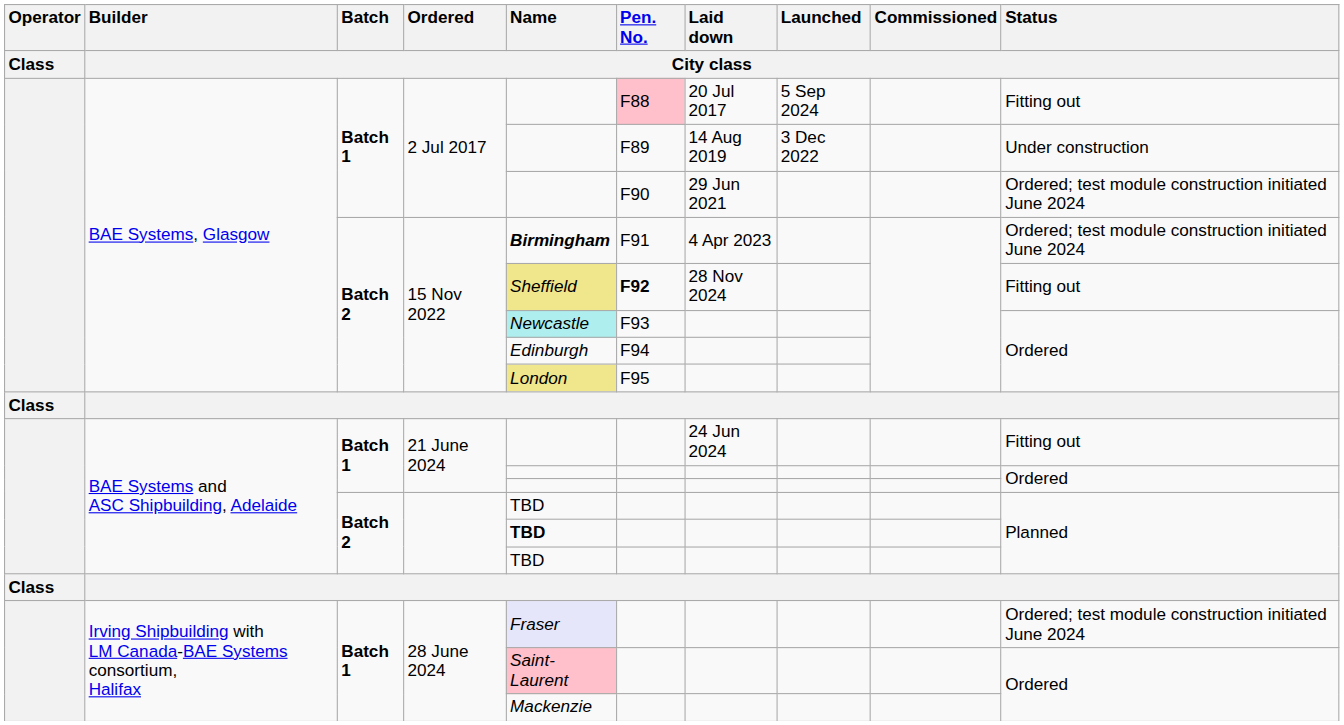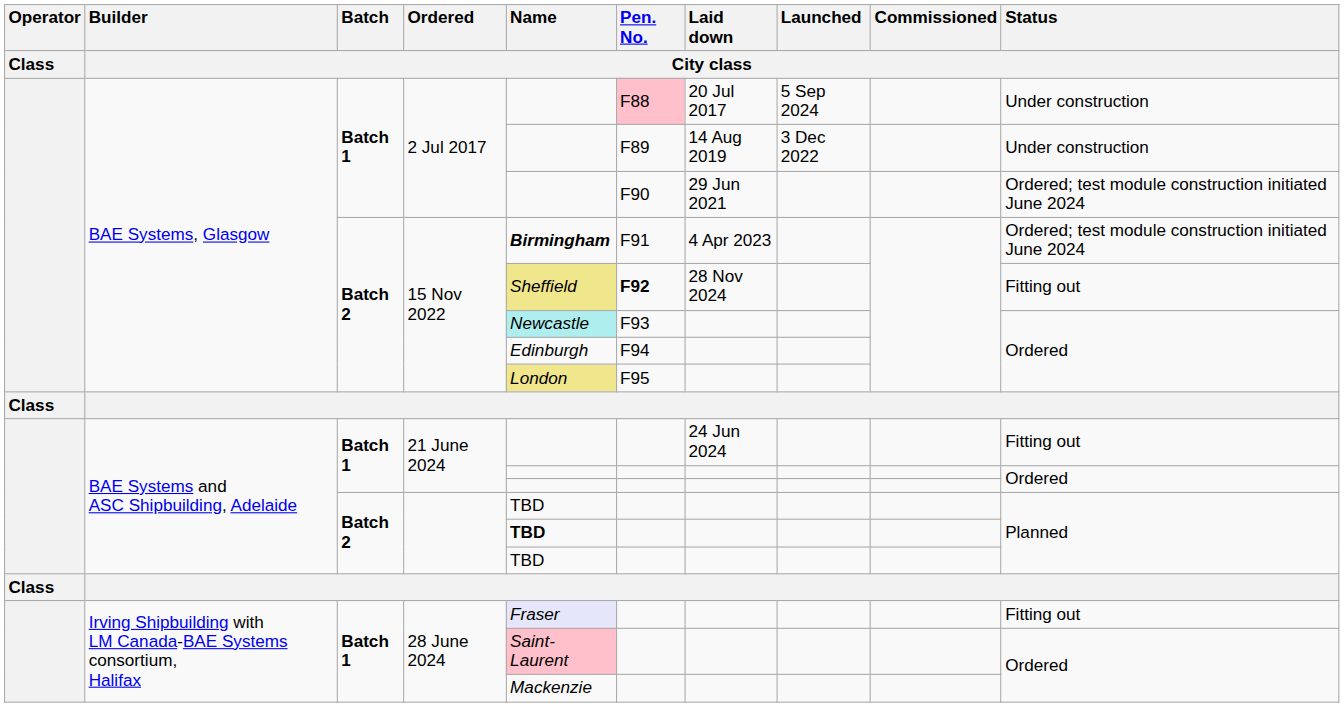(1043, 101) Fitting out -> (1077, 101) Under construction
(1166, 624) Ordered; test module construction initiated June 2024 -> (1043, 614) Fitting out
